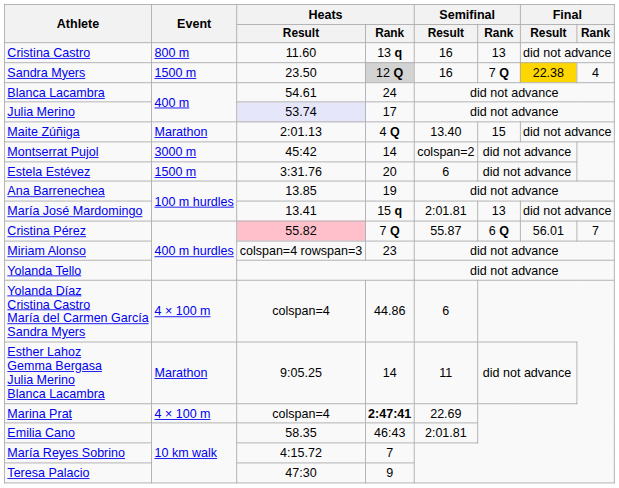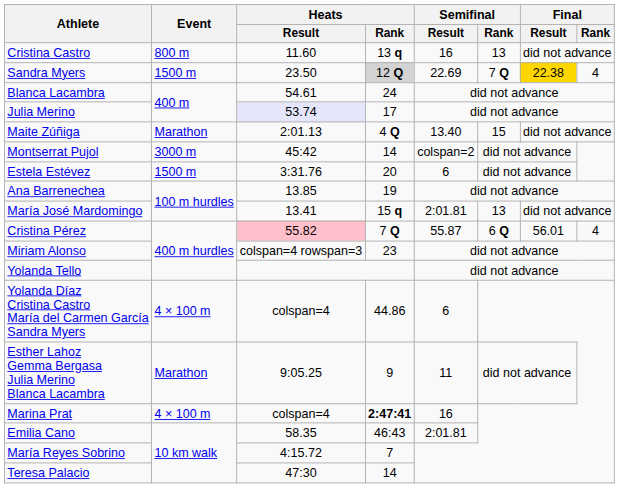(446, 73) 16 -> (446, 73) 22.69
(595, 231) 7 -> (595, 231) 4
(390, 373) 14 -> (390, 373) 9
(446, 414) 22.69 -> (446, 414) 16
(390, 473) 9 -> (390, 473) 14
